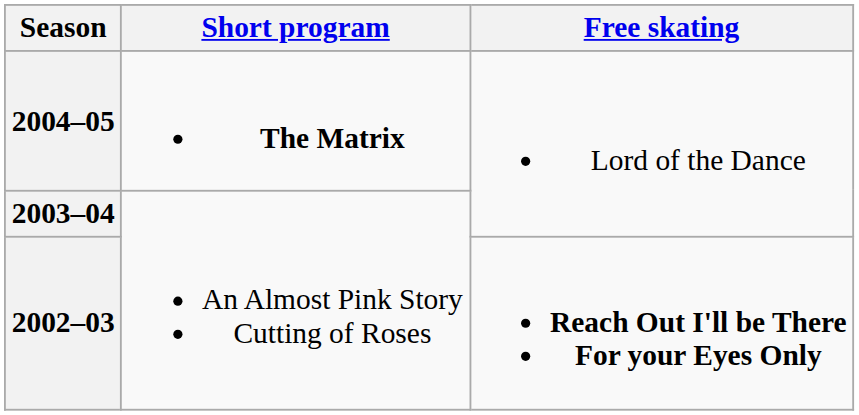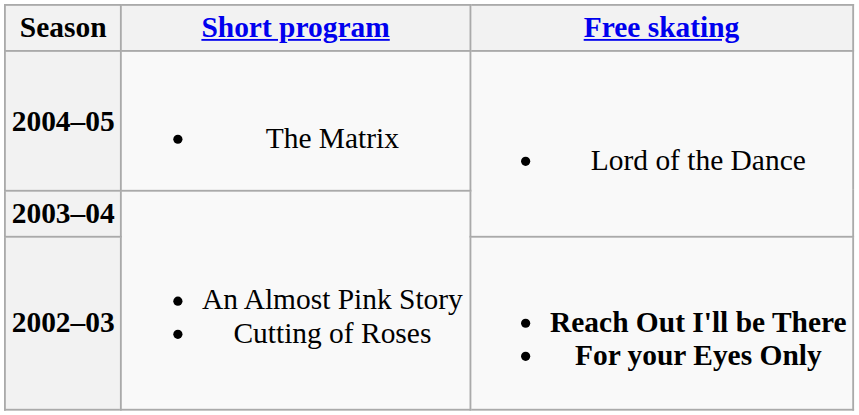(296, 138) bold -> (296, 138) normal
